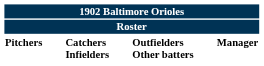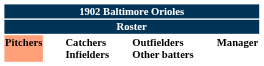(24, 42) no background -> (24, 42) lightsalmon background
